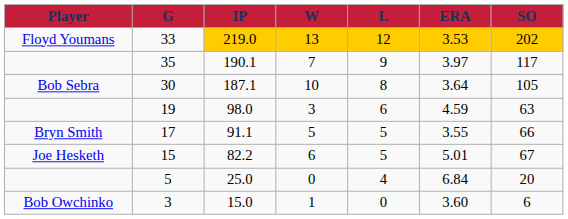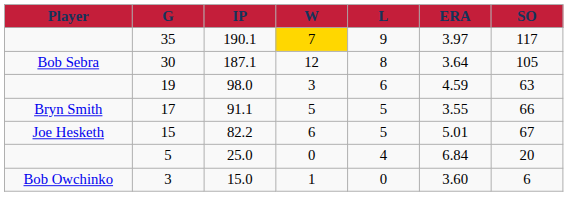- row: (168, 39)
(312, 62) no background -> (312, 39) gold background
(312, 86) 10 -> (312, 62) 12
